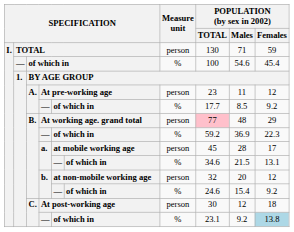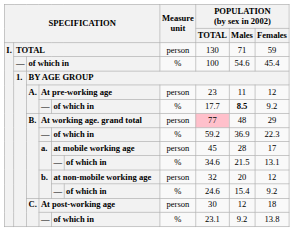(242, 106) normal -> (242, 106) bold
(272, 219) lightblue background -> (272, 219) no background
